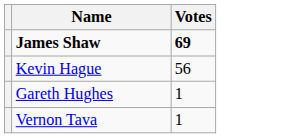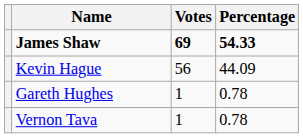+ column: (257, 17)
